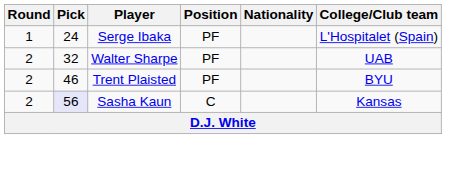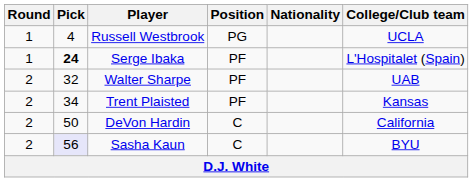+ row: (148, 36)
(71, 36) normal -> (71, 58) bold
(71, 79) 46 -> (71, 101) 34
(379, 79) BYU -> (406, 101) Kansas
+ row: (148, 123)
(379, 101) Kansas -> (406, 144) BYU
